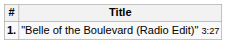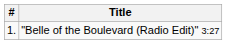(11, 30) bold -> (11, 30) normal
